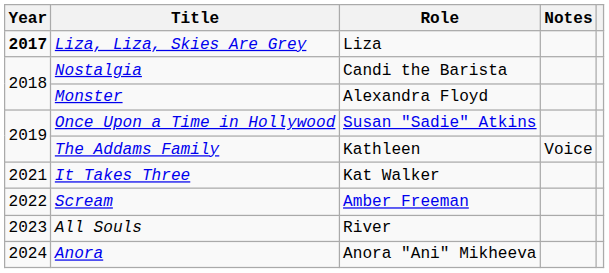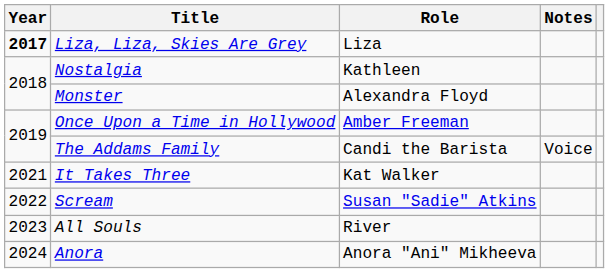(425, 70) Candi the Barista -> (382, 70) Kathleen
(440, 123) Susan "Sadie" Atkins -> (406, 123) Amber Freeman
(382, 149) Kathleen -> (425, 149) Candi the Barista
(406, 202) Amber Freeman -> (440, 202) Susan "Sadie" Atkins
